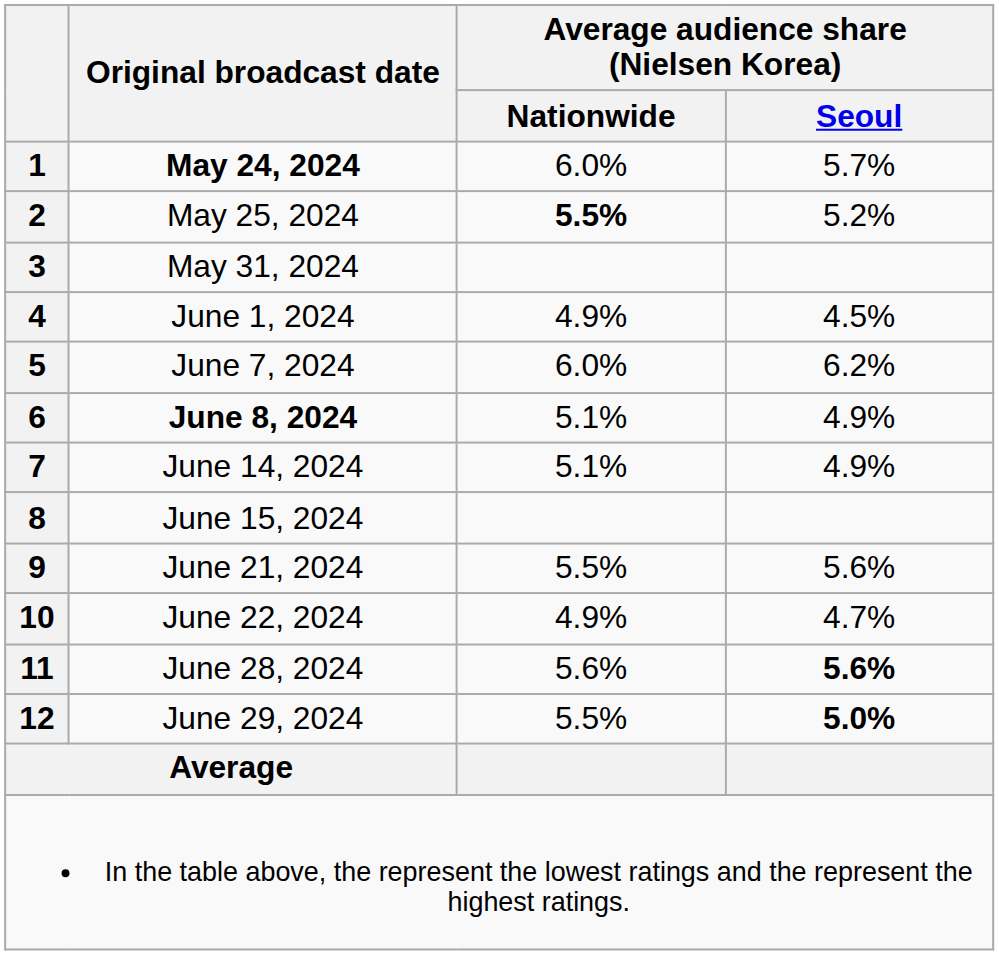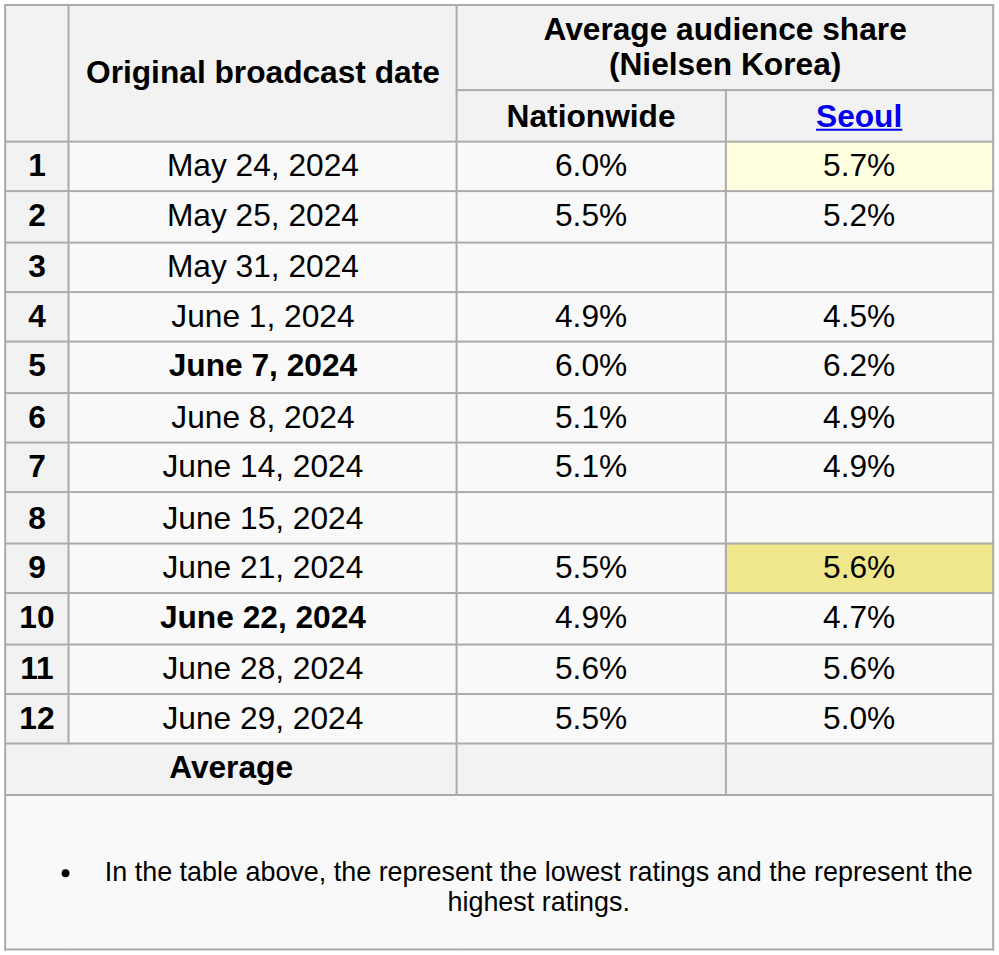(263, 165) bold -> (263, 165) normal
(859, 165) no background -> (859, 165) lightyellow background
(591, 215) bold -> (591, 215) normal
(263, 366) normal -> (263, 366) bold
(263, 416) bold -> (263, 416) normal
(859, 567) no background -> (859, 567) khaki background
(263, 617) normal -> (263, 617) bold
(859, 668) bold -> (859, 668) normal
(859, 718) bold -> (859, 718) normal
